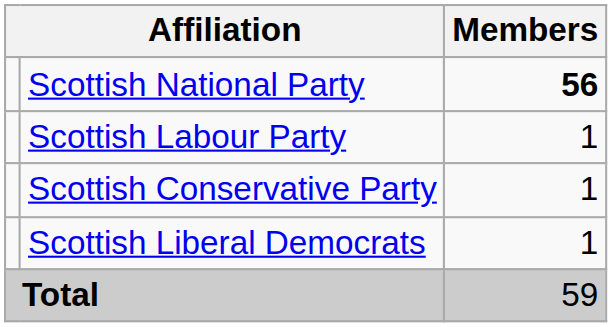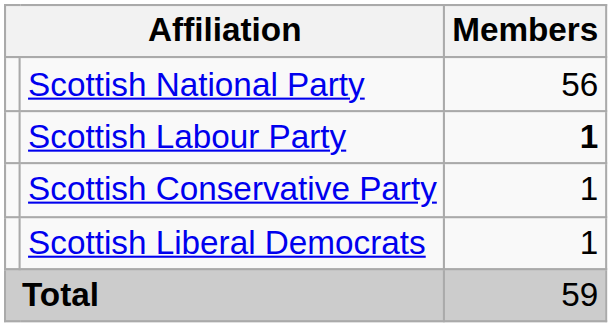(580, 83) bold -> (580, 83) normal
(589, 136) normal -> (589, 136) bold
